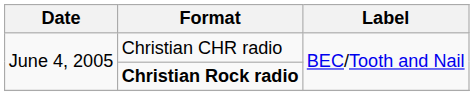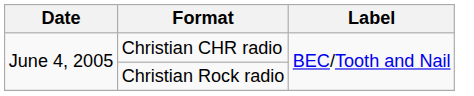(210, 76) bold -> (203, 76) normal
